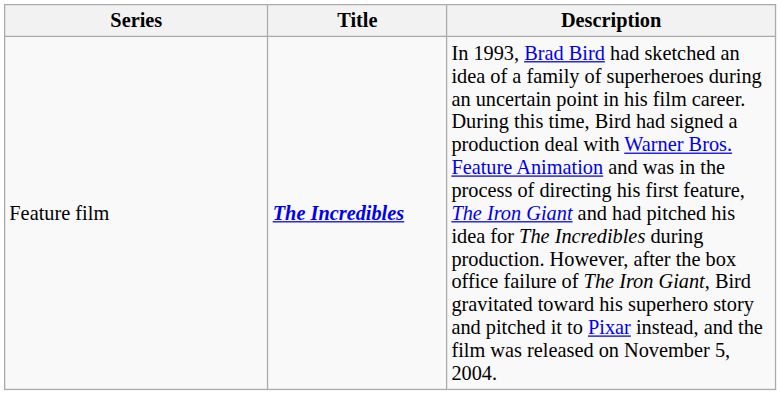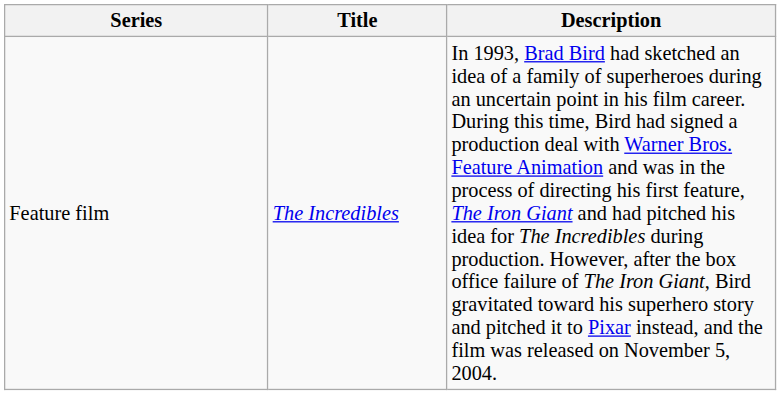(338, 212) bold -> (336, 212) normal
